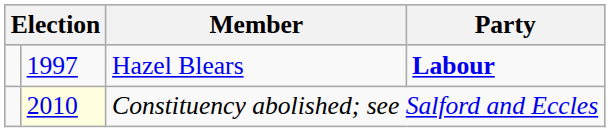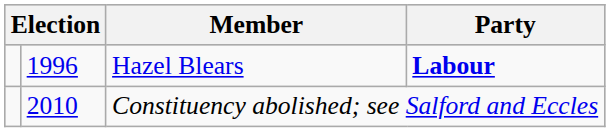(52, 65) 1997 -> (52, 65) 1996
(52, 106) lightyellow background -> (52, 106) no background
